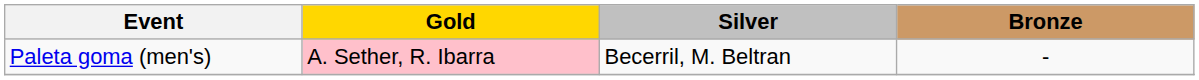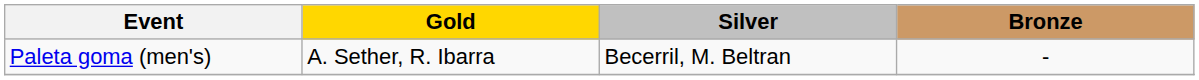(401, 56) pink background -> (401, 56) no background
